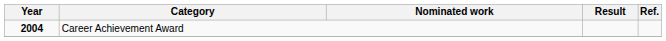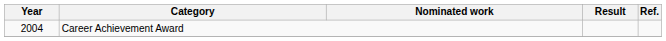(32, 28) bold -> (32, 28) normal
